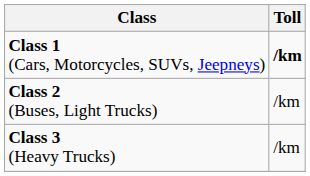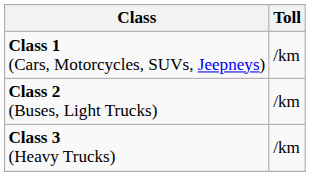(287, 54) bold -> (286, 54) normal
